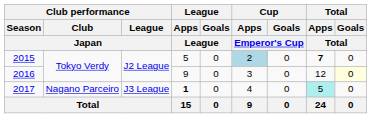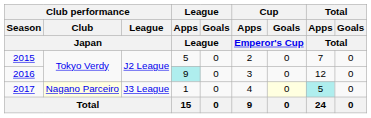(250, 58) lightblue background -> (250, 58) no background
(320, 58) bold -> (320, 58) normal
(186, 74) no background -> (186, 74) paleturquoise background
(351, 74) lightyellow background -> (351, 74) no background
(82, 89) no background -> (82, 89) lightyellow background
(186, 89) bold -> (186, 89) normal
(287, 89) no background -> (287, 89) lightyellow background
